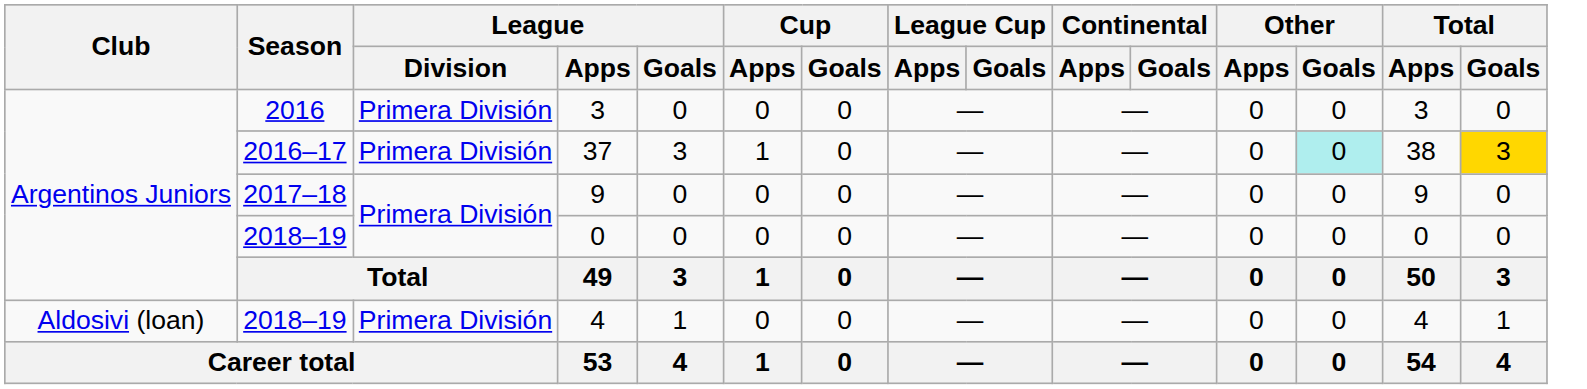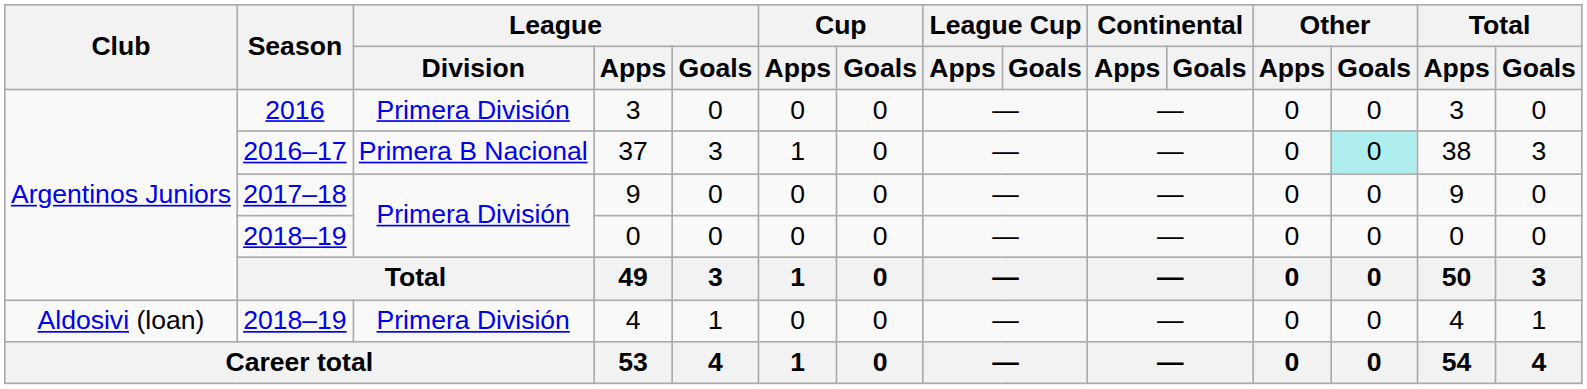(455, 151) Primera División -> (473, 151) Primera B Nacional
(1503, 151) gold background -> (1539, 151) no background
